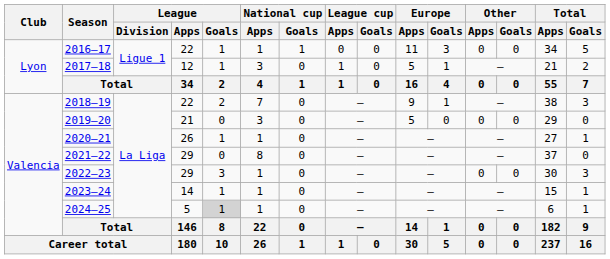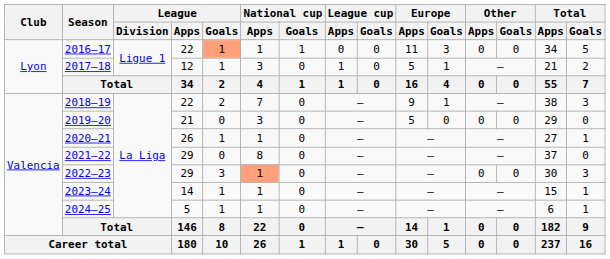(222, 49) no background -> (222, 49) lightsalmon background
(260, 173) no background -> (260, 173) lightsalmon background
(222, 209) lightgrey background -> (222, 209) no background
